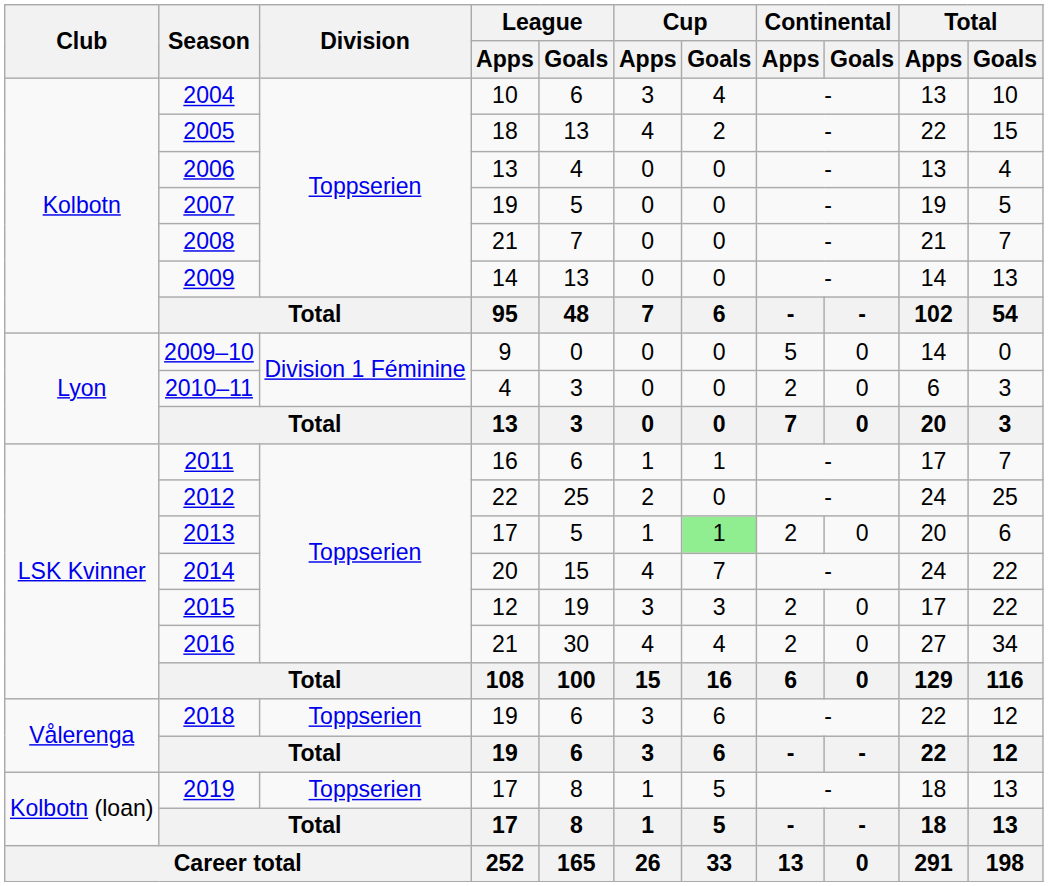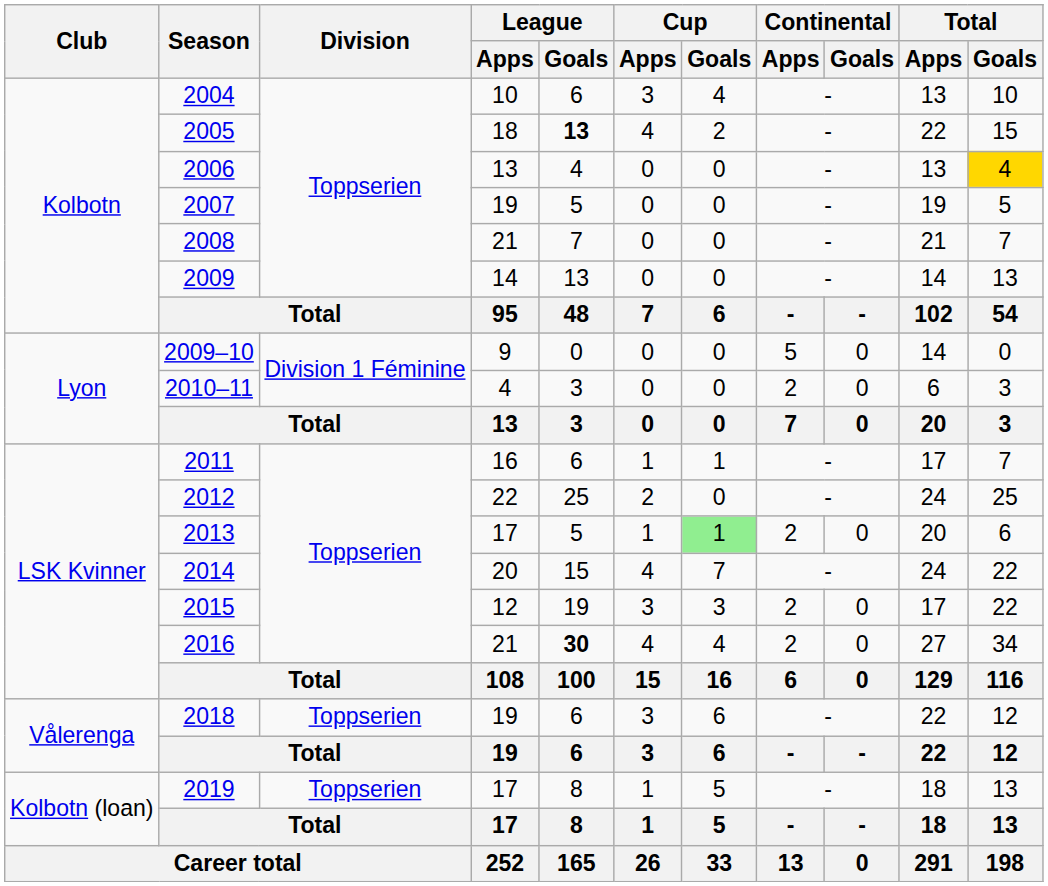(576, 132) normal -> (576, 132) bold
(1005, 168) no background -> (1005, 168) gold background
(576, 643) normal -> (576, 643) bold
